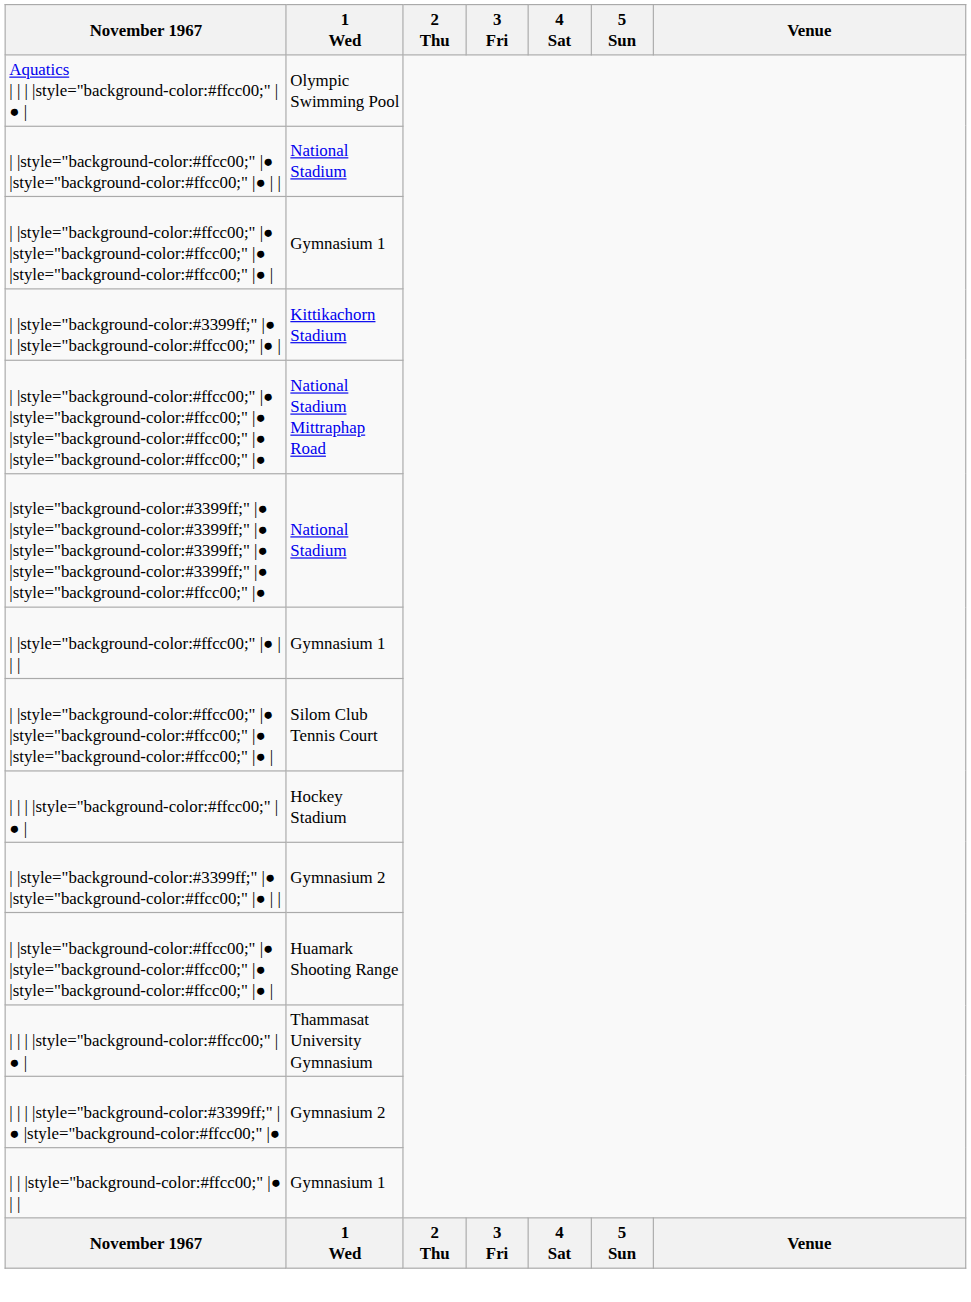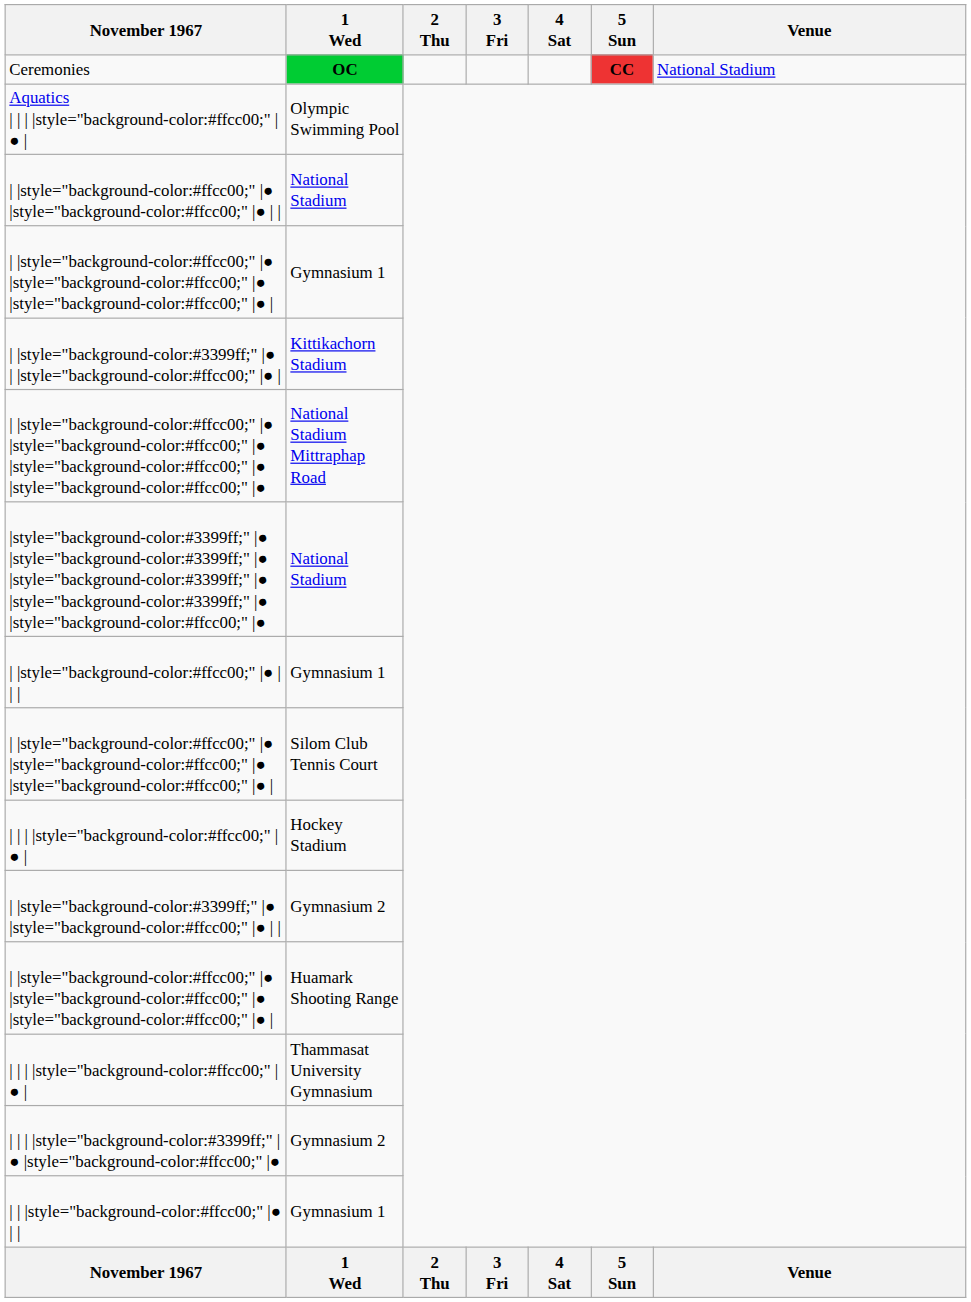+ row: (50, 69)
